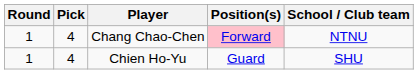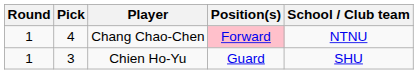(71, 58) 4 -> (71, 58) 3
